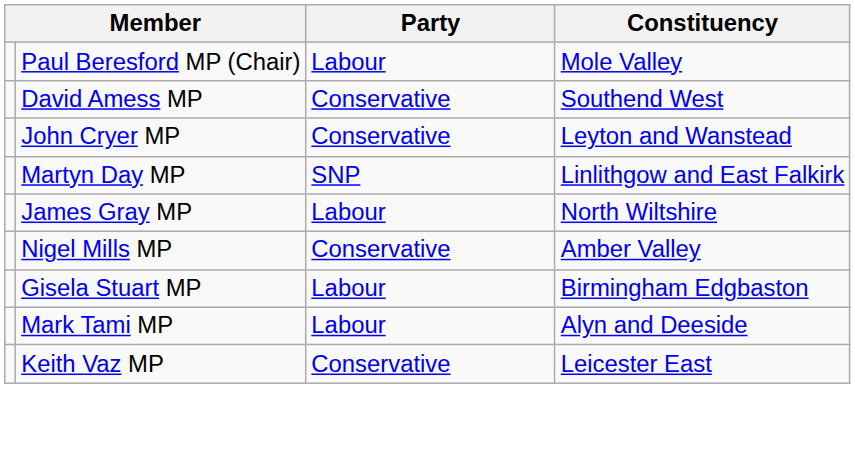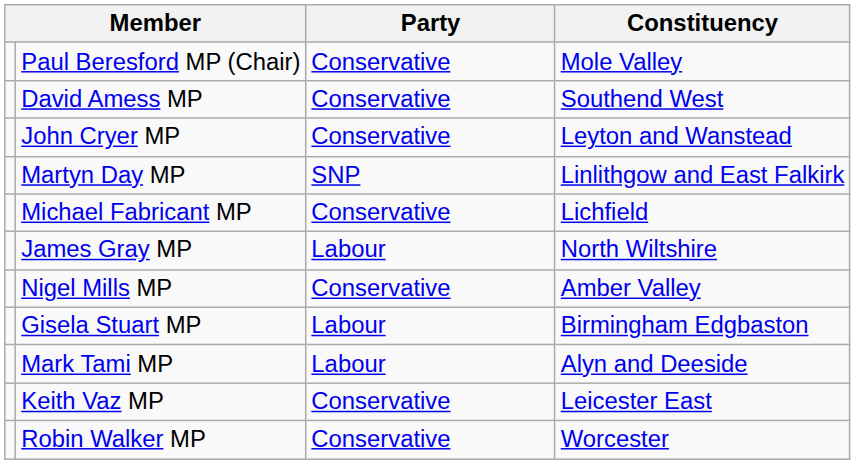(348, 61) Labour -> (381, 61) Conservative
+ row: (137, 212)
+ row: (114, 439)
